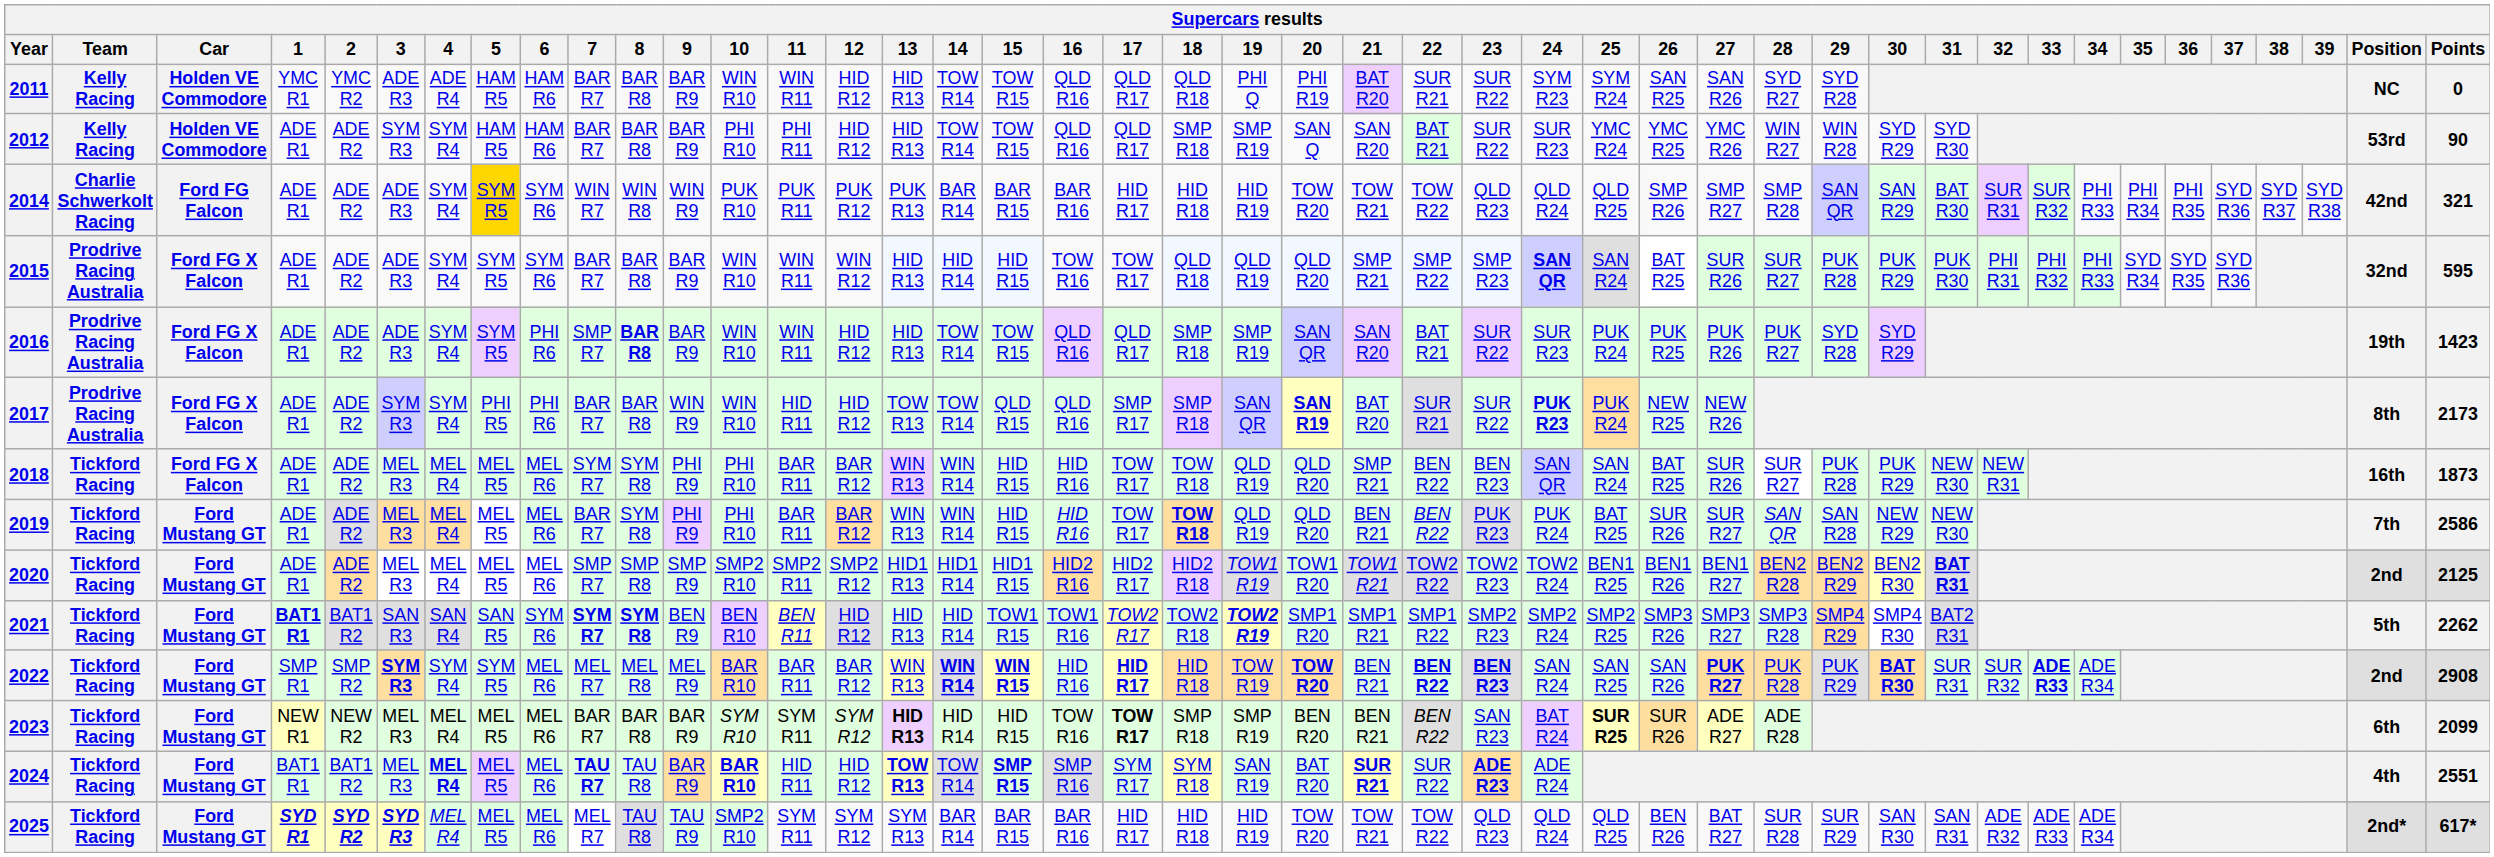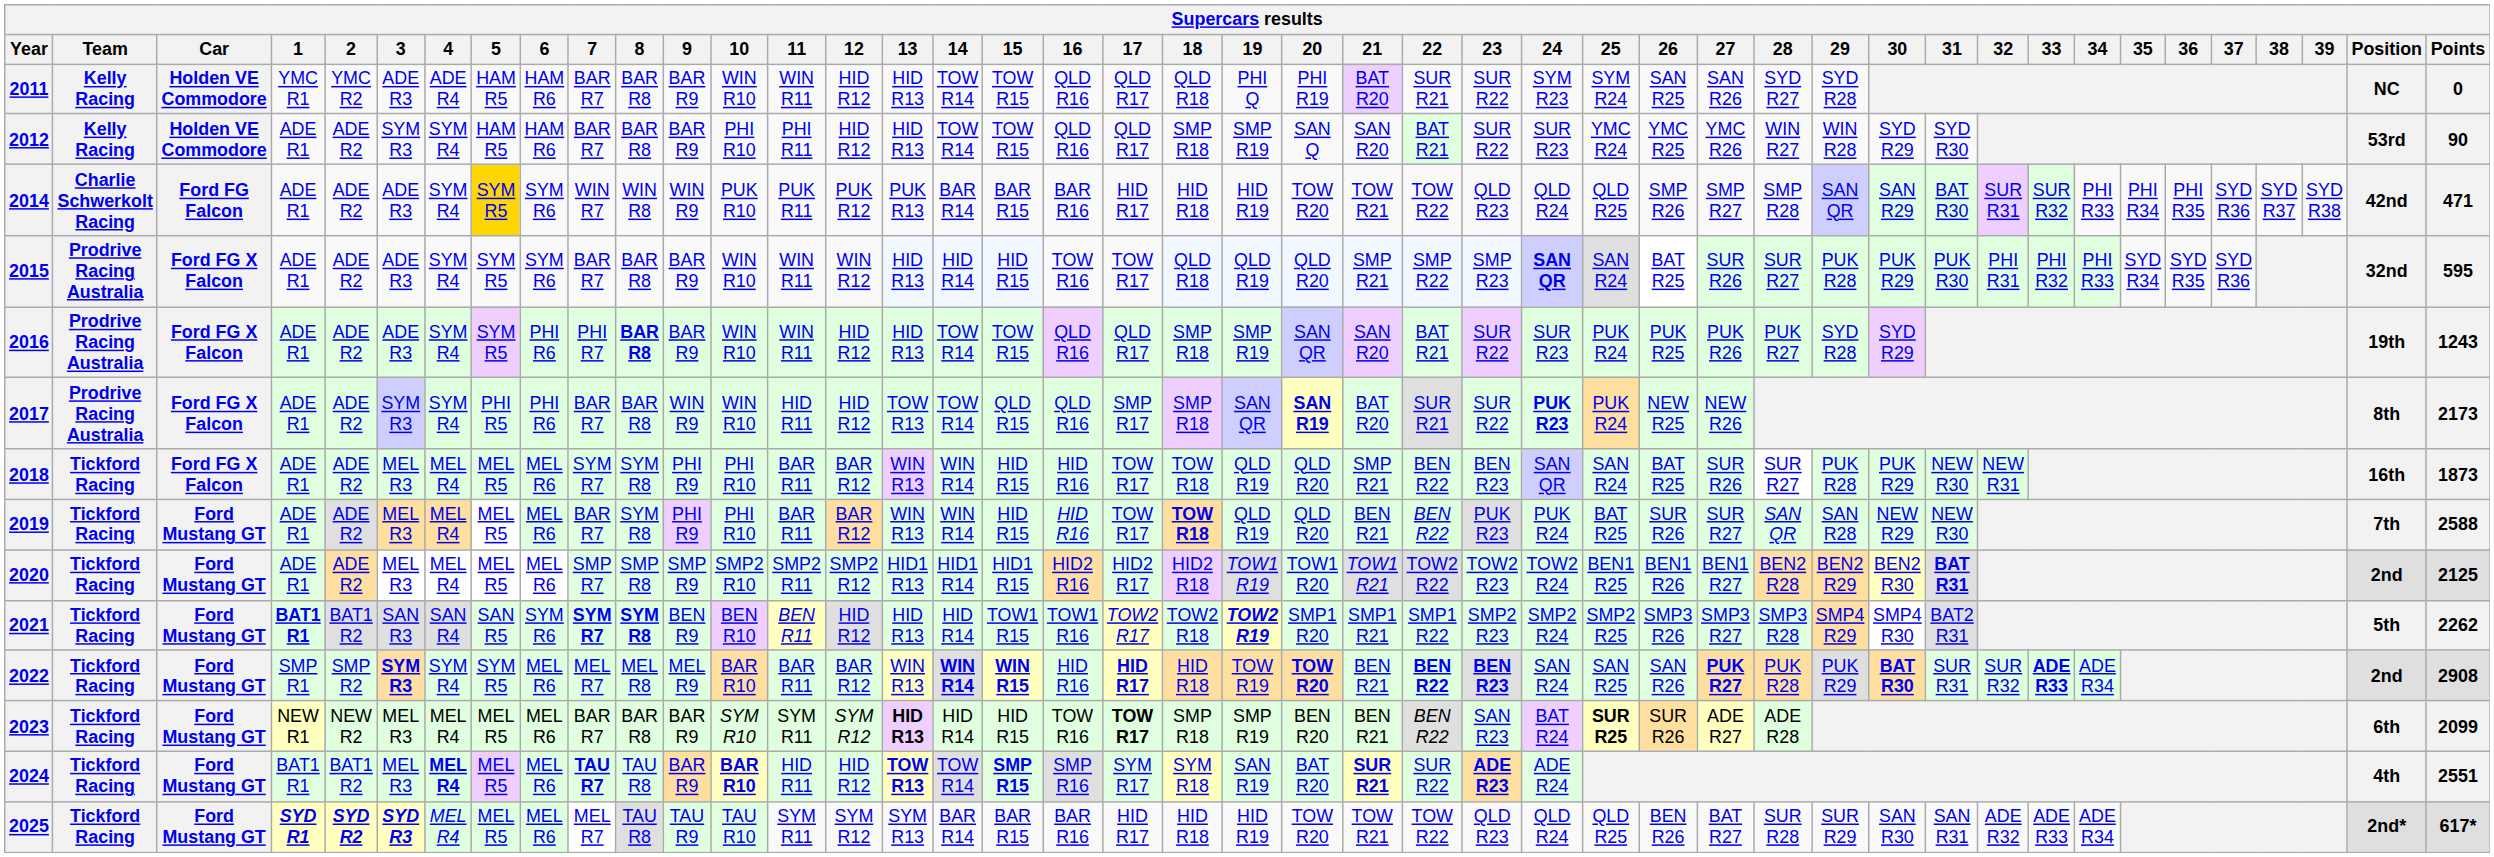(2458, 200) 321 -> (2458, 200) 471
(592, 342) SMP R7 -> (592, 342) PHI R7
(2458, 342) 1423 -> (2458, 342) 1243
(2458, 525) 2586 -> (2458, 525) 2588
(739, 827) SMP2 R10 -> (739, 827) TAU R10
